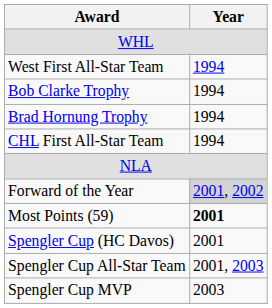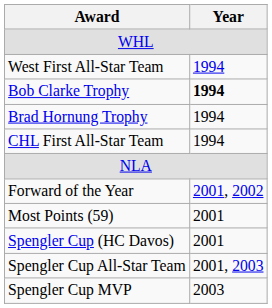(209, 91) normal -> (209, 91) bold
(228, 191) lightgrey background -> (228, 191) no background
(209, 215) bold -> (209, 215) normal
